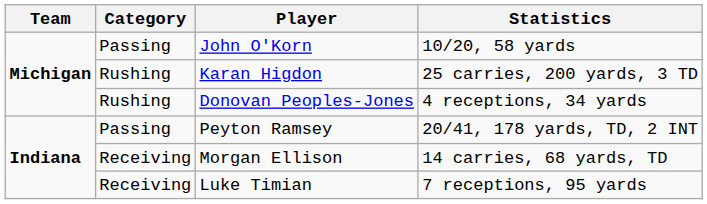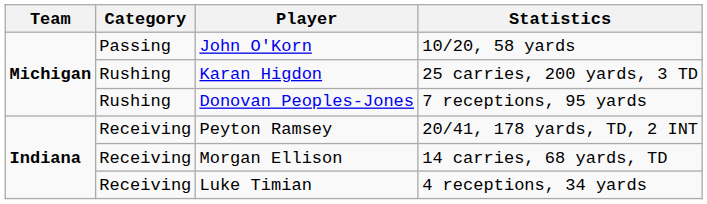(535, 102) 4 receptions, 34 yards -> (535, 102) 7 receptions, 95 yards
(135, 130) Passing -> (145, 130) Receiving
(535, 185) 7 receptions, 95 yards -> (535, 185) 4 receptions, 34 yards
